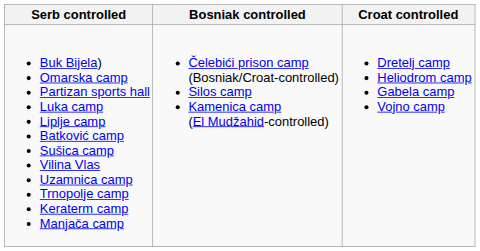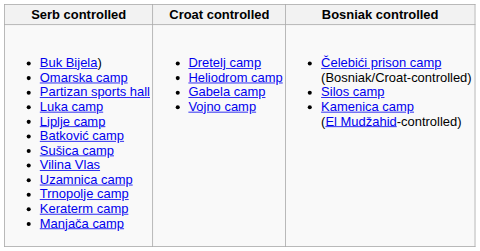columns swapped: (408, 14) <-> (247, 14)
